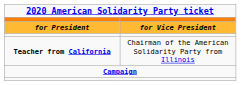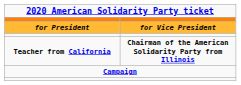(178, 51) normal -> (178, 51) bold
